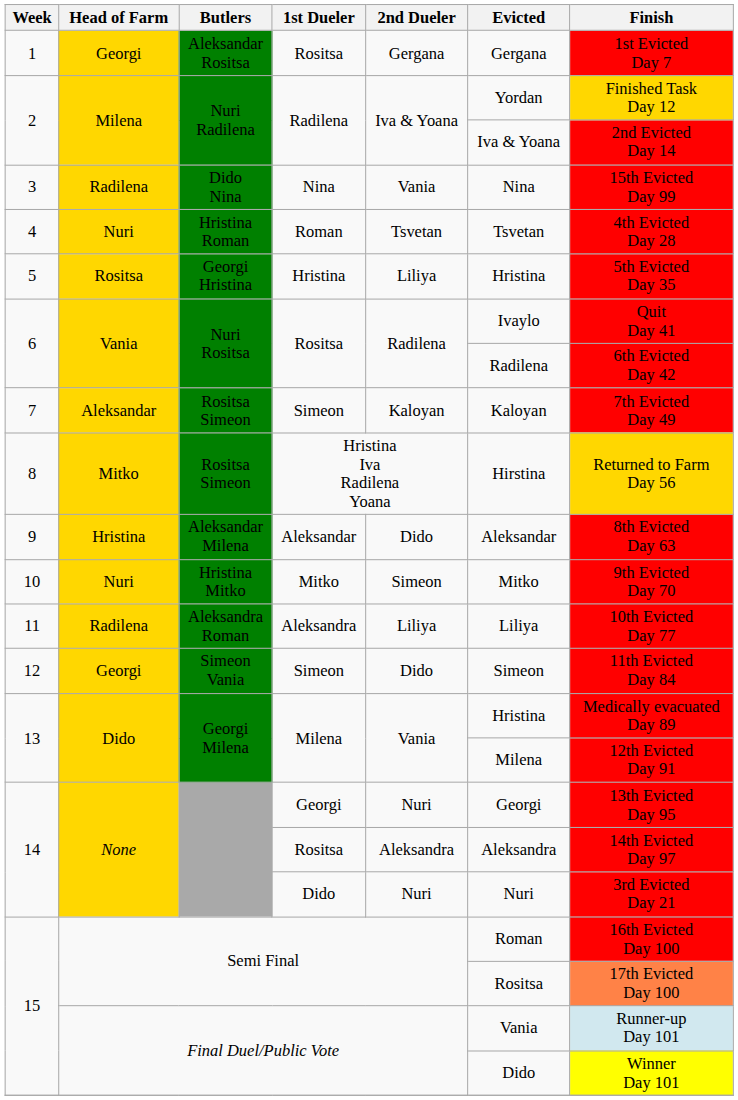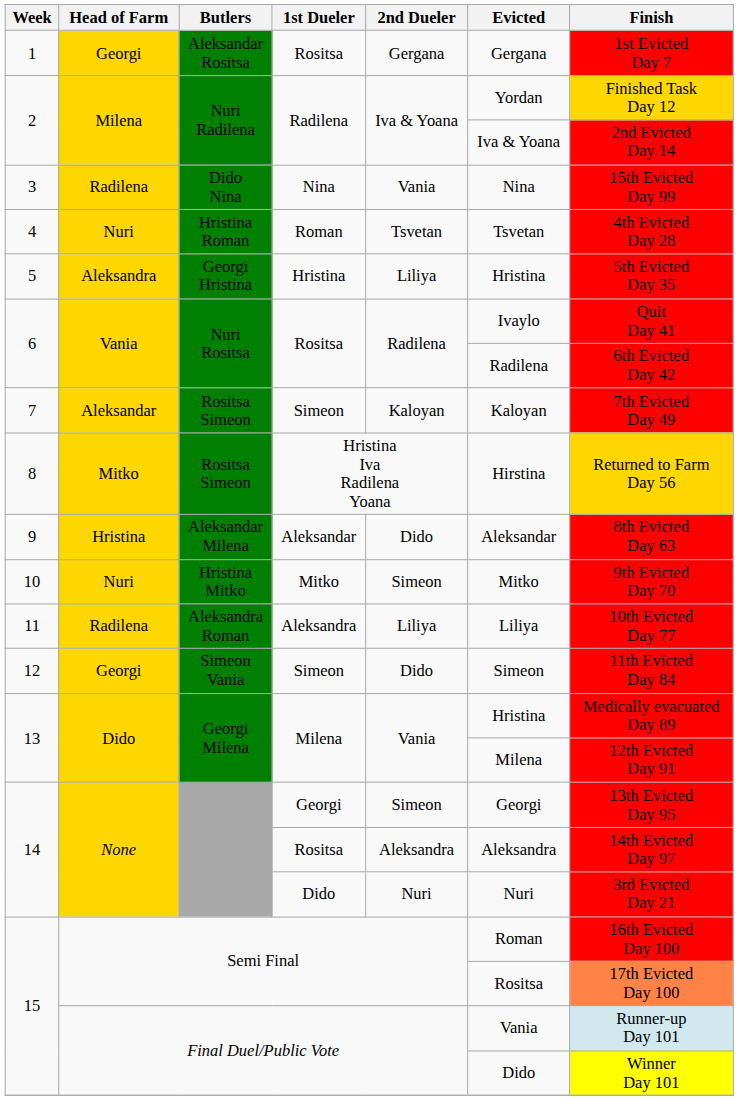(119, 276) Rositsa -> (119, 276) Aleksandra
(417, 804) Nuri -> (417, 804) Simeon
